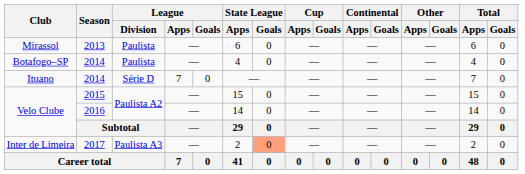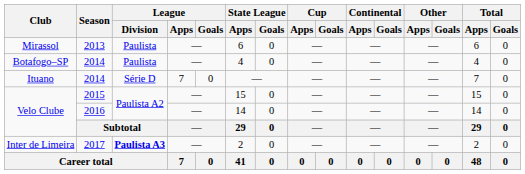(138, 144) normal -> (140, 144) bold
(269, 144) lightsalmon background -> (272, 144) no background
